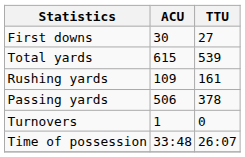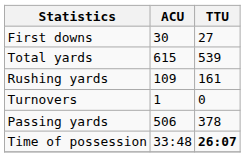rows swapped: (58, 100) <-> (42, 121)
(217, 142) normal -> (217, 142) bold
